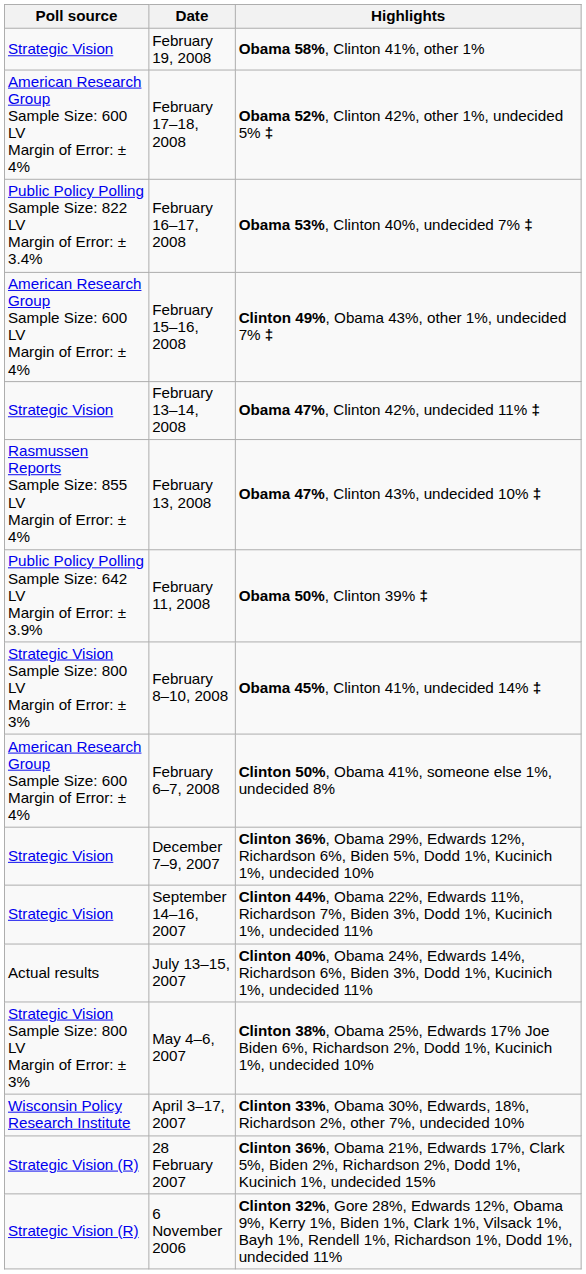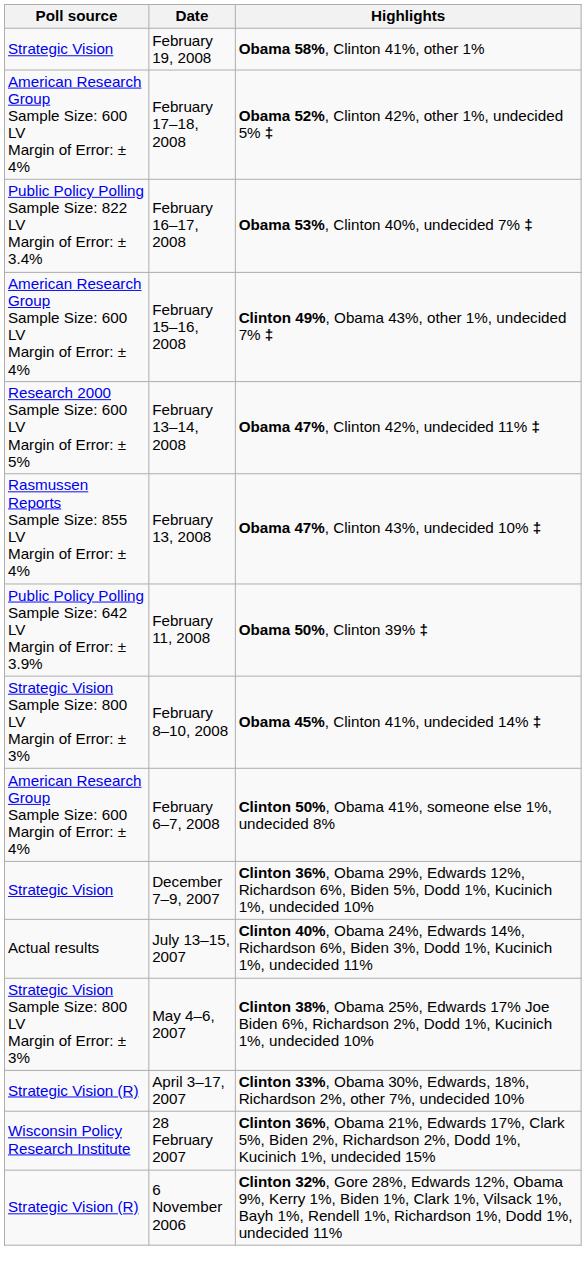(61, 410) Strategic Vision -> (68, 427) Research 2000 Sample Size: 600 LV Margin of Error: ± 5%
- row: (189, 914)
(69, 1114) Wisconsin Policy Research Institute -> (73, 1090) Strategic Vision (R)
(73, 1164) Strategic Vision (R) -> (69, 1140) Wisconsin Policy Research Institute
